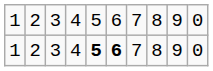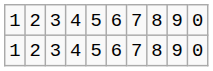(96, 51) bold -> (96, 51) normal
(116, 51) bold -> (116, 51) normal
